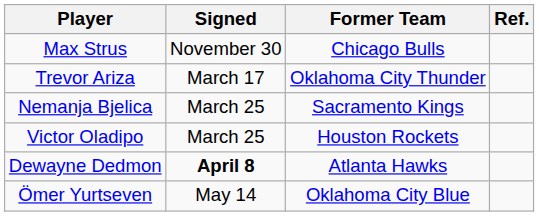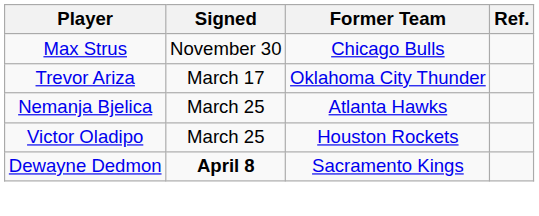(388, 107) Sacramento Kings -> (388, 107) Atlanta Hawks
(388, 166) Atlanta Hawks -> (388, 166) Sacramento Kings
- row: (85, 195)
